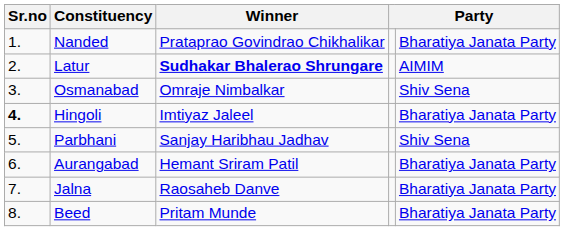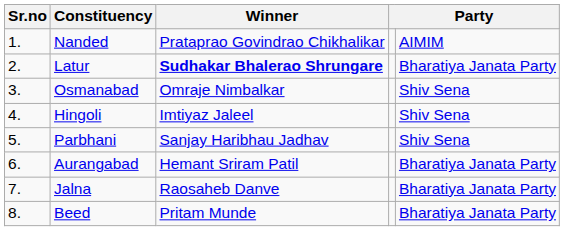(477, 41) Bharatiya Janata Party -> (421, 41) AIMIM
(421, 66) AIMIM -> (477, 66) Bharatiya Janata Party
(15, 115) bold -> (15, 115) normal
(477, 115) Bharatiya Janata Party -> (434, 115) Shiv Sena
